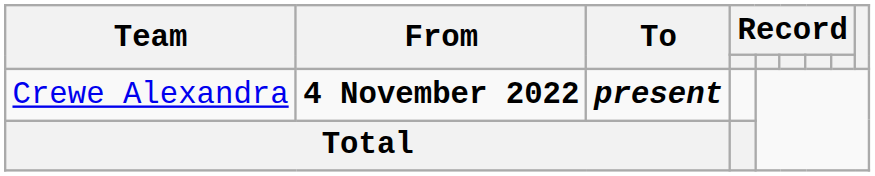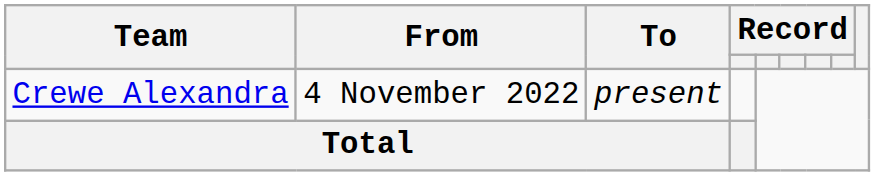(441, 95) bold -> (441, 95) normal
(659, 95) bold -> (659, 95) normal
